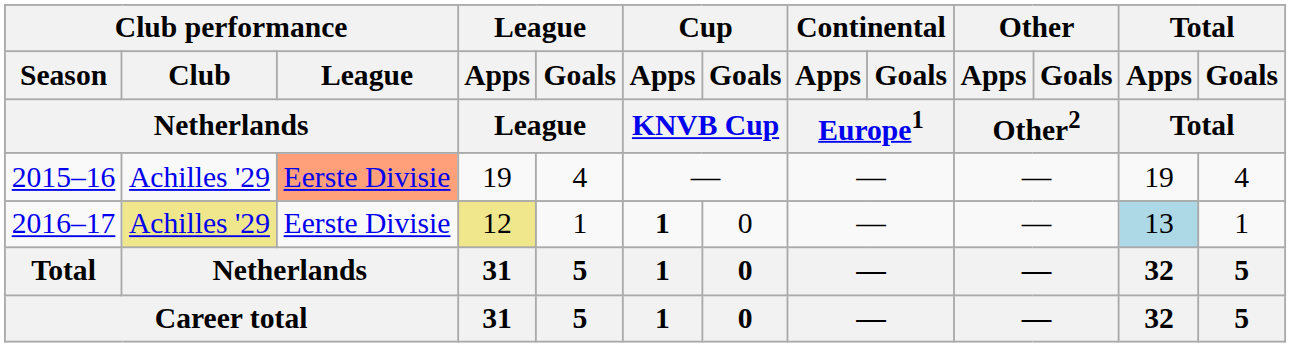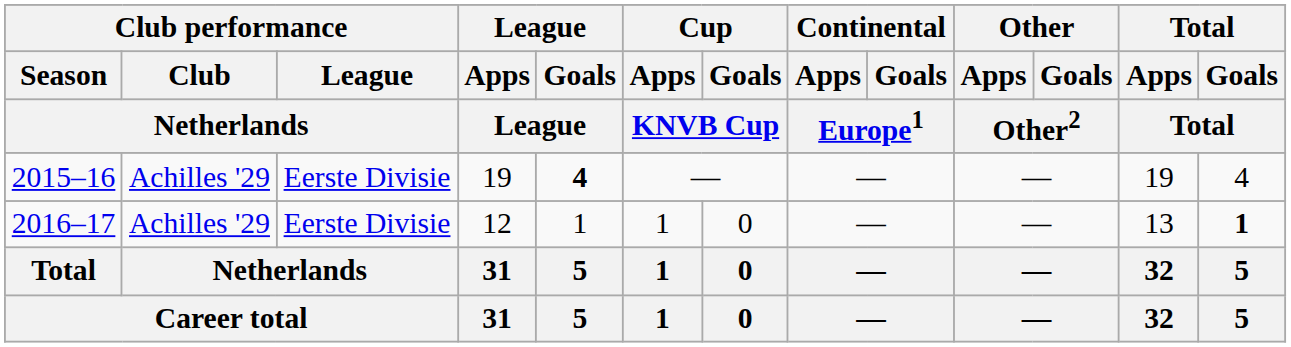(367, 176) lightsalmon background -> (367, 176) no background
(580, 176) normal -> (580, 176) bold
(199, 223) khaki background -> (199, 223) no background
(497, 223) khaki background -> (497, 223) no background
(663, 223) bold -> (663, 223) normal
(1159, 223) lightblue background -> (1159, 223) no background
(1242, 223) normal -> (1242, 223) bold
